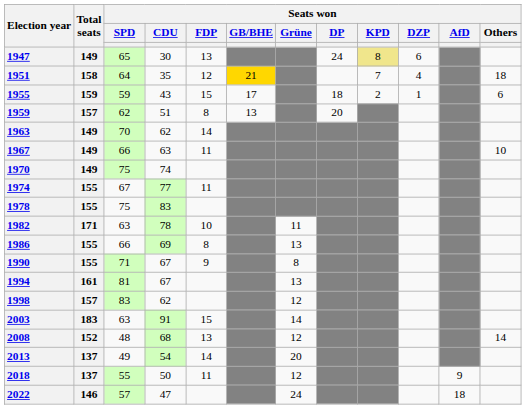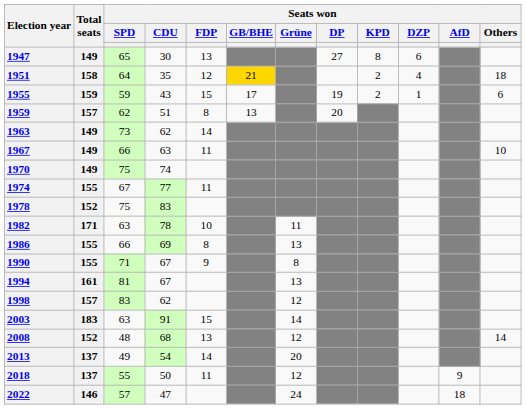(337, 57) 24 -> (337, 57) 27
(378, 57) khaki background -> (378, 57) no background
(378, 75) 7 -> (378, 75) 2
(337, 94) 18 -> (337, 94) 19
(124, 132) 70 -> (124, 132) 73
(89, 207) 155 -> (89, 207) 152
